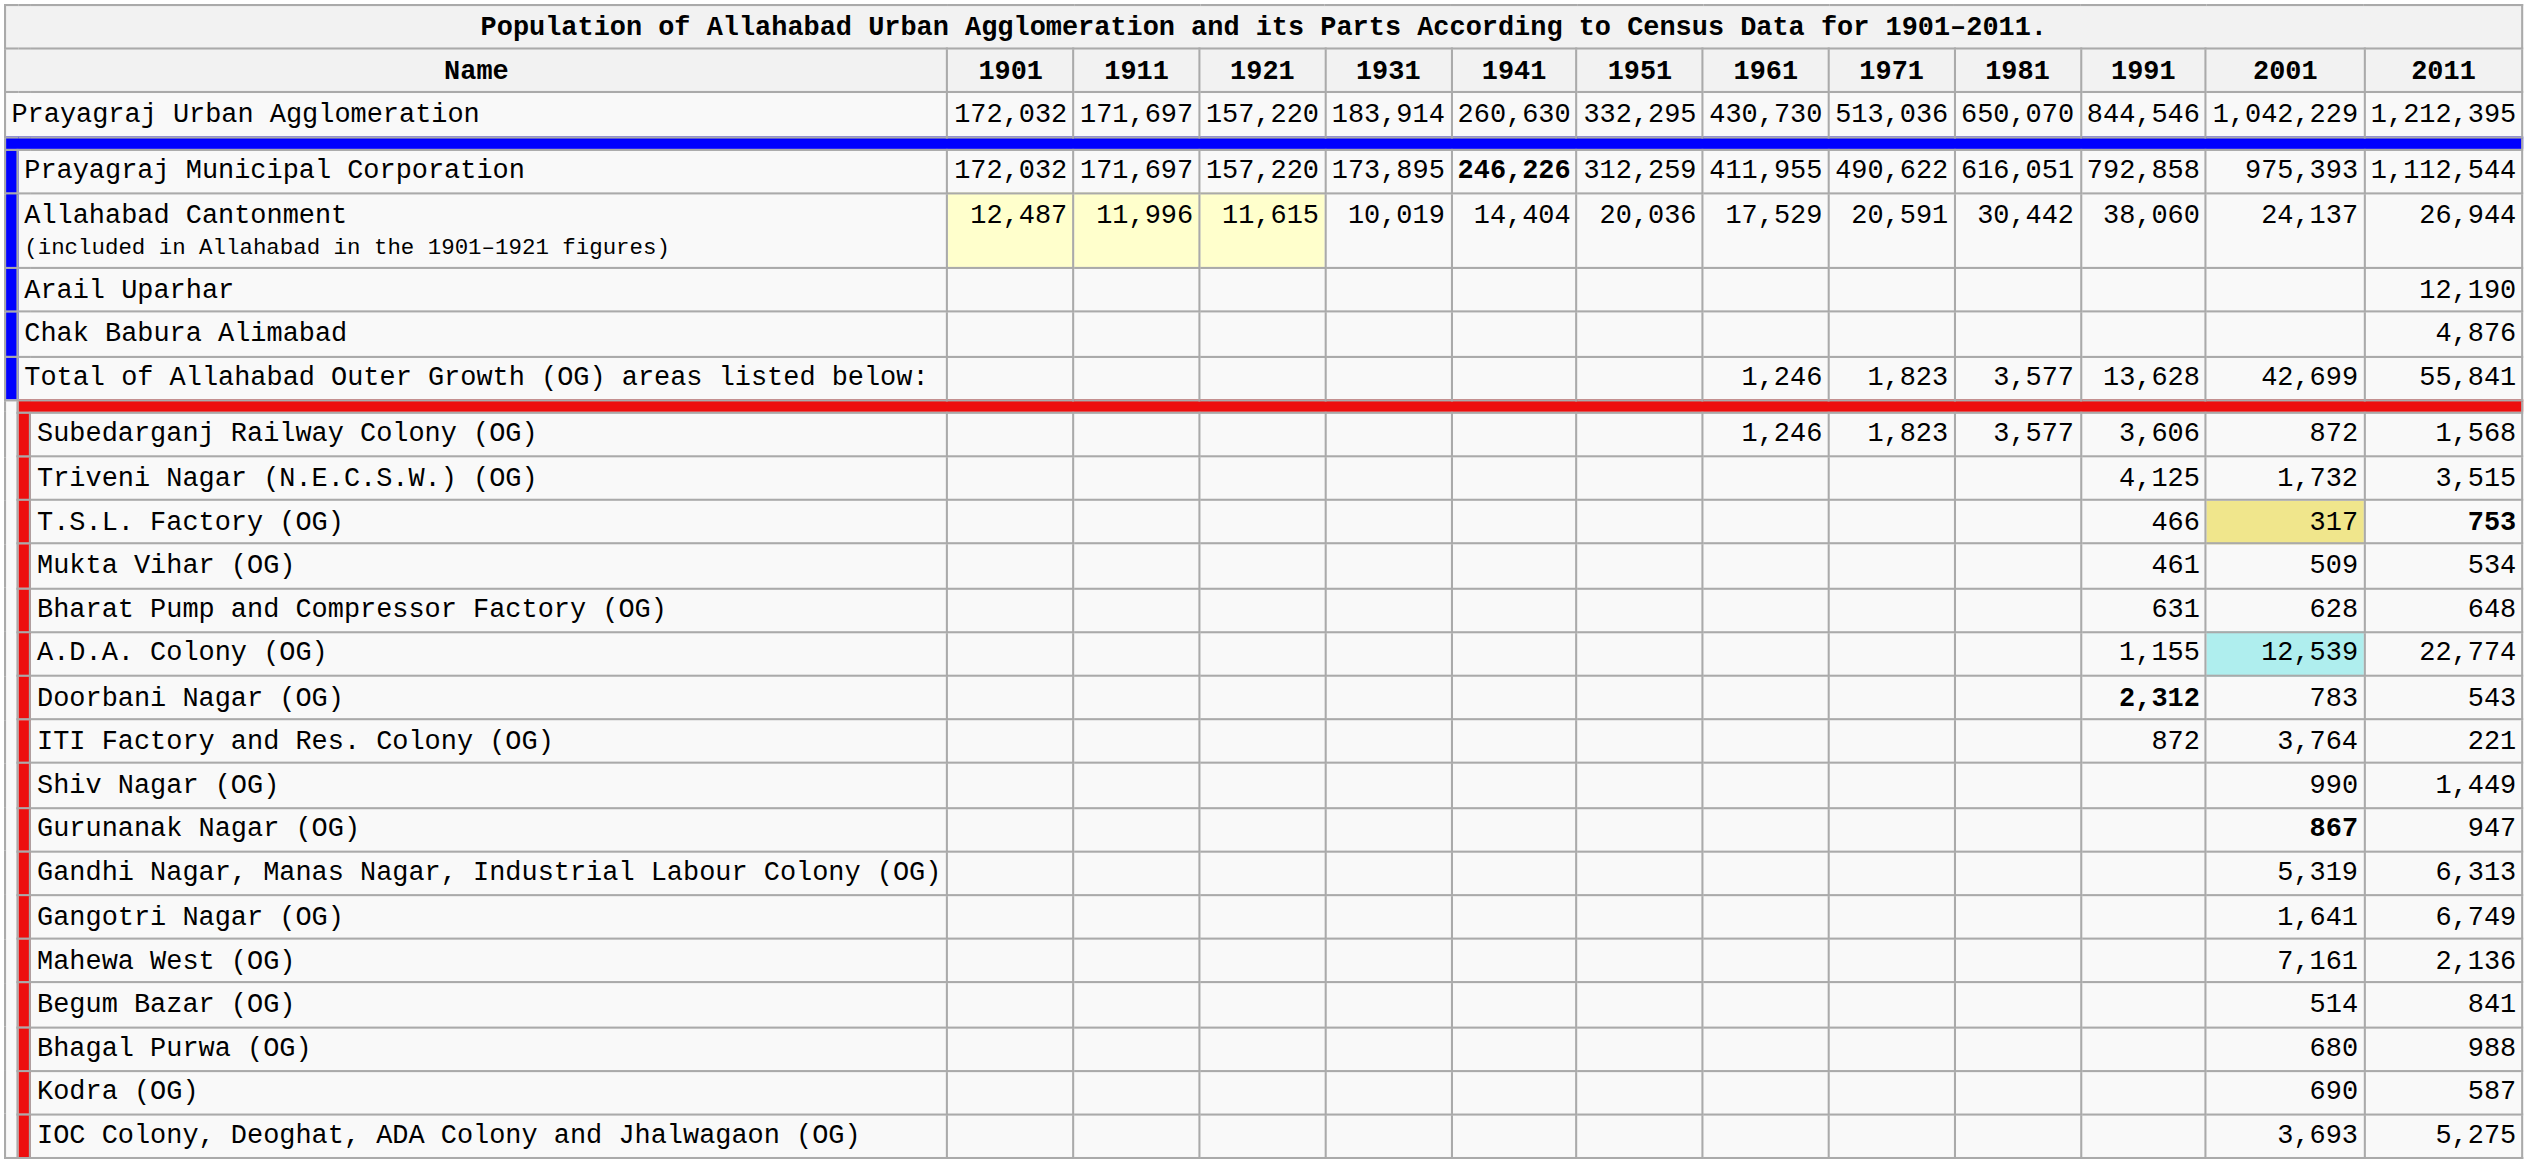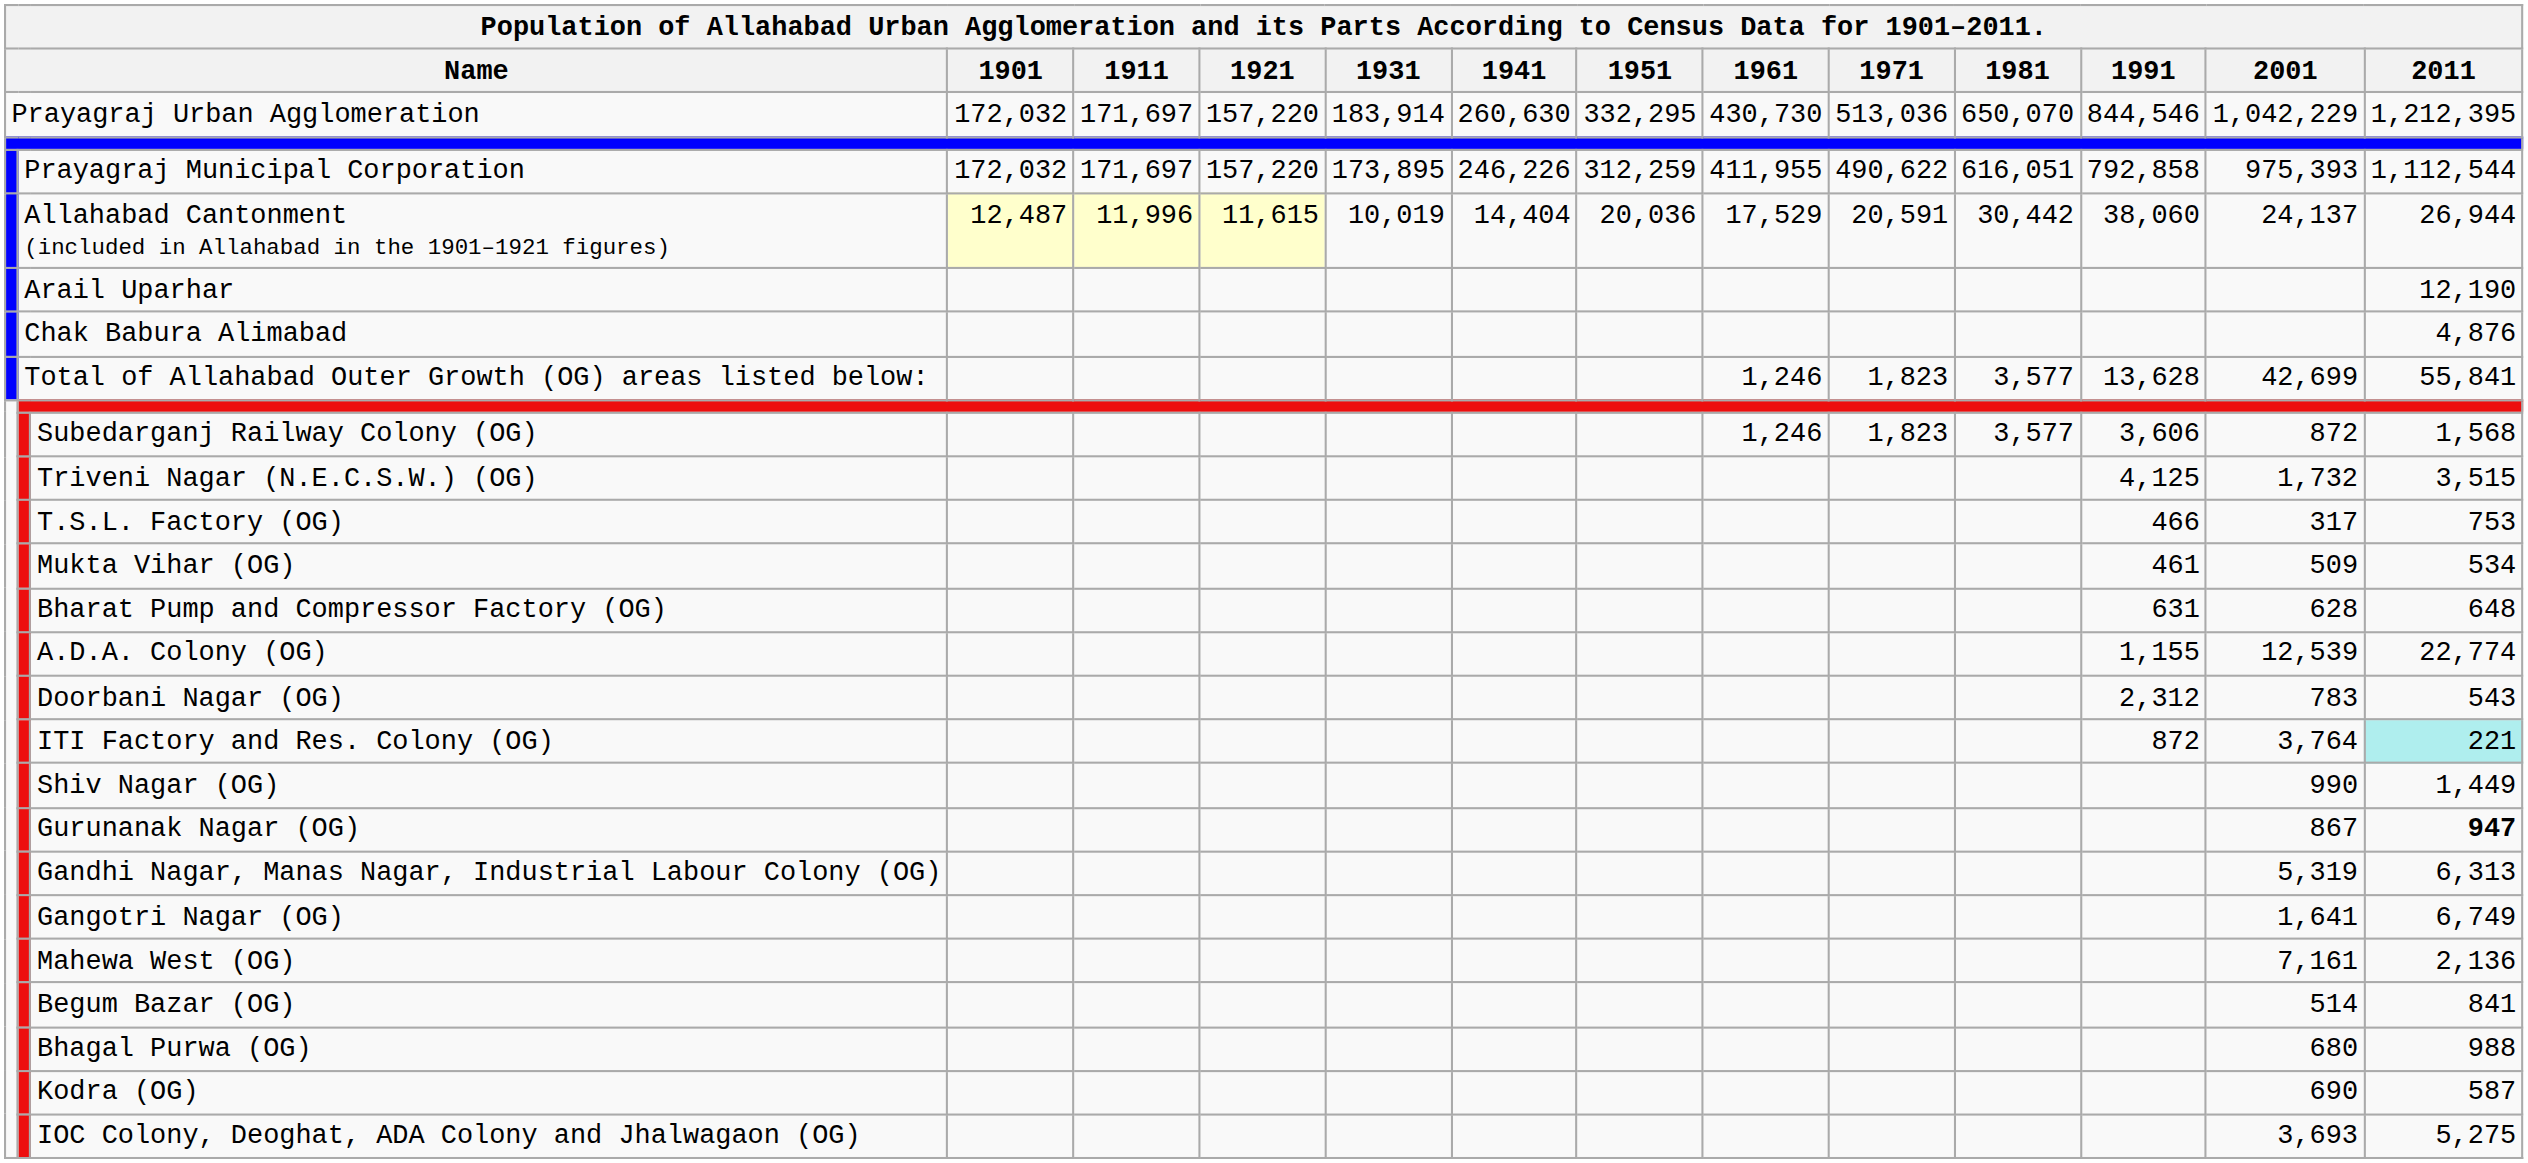(1514, 171) bold -> (1514, 171) normal
(2334, 522) khaki background -> (2334, 522) no background
(2492, 522) bold -> (2492, 522) normal
(2310, 654) paleturquoise background -> (2310, 654) no background
(2160, 698) bold -> (2160, 698) normal
(2492, 742) no background -> (2492, 742) paleturquoise background
(2334, 829) bold -> (2334, 829) normal
(2492, 829) normal -> (2492, 829) bold
